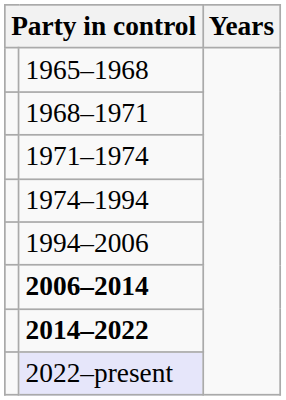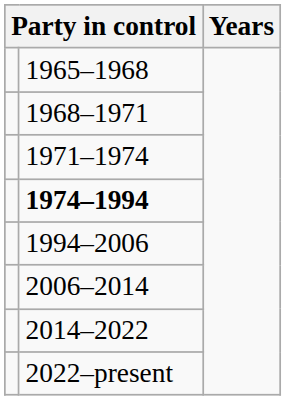(87, 199) normal -> (87, 199) bold
(87, 286) bold -> (87, 286) normal
(87, 329) bold -> (87, 329) normal
(99, 373) lavender background -> (99, 373) no background
